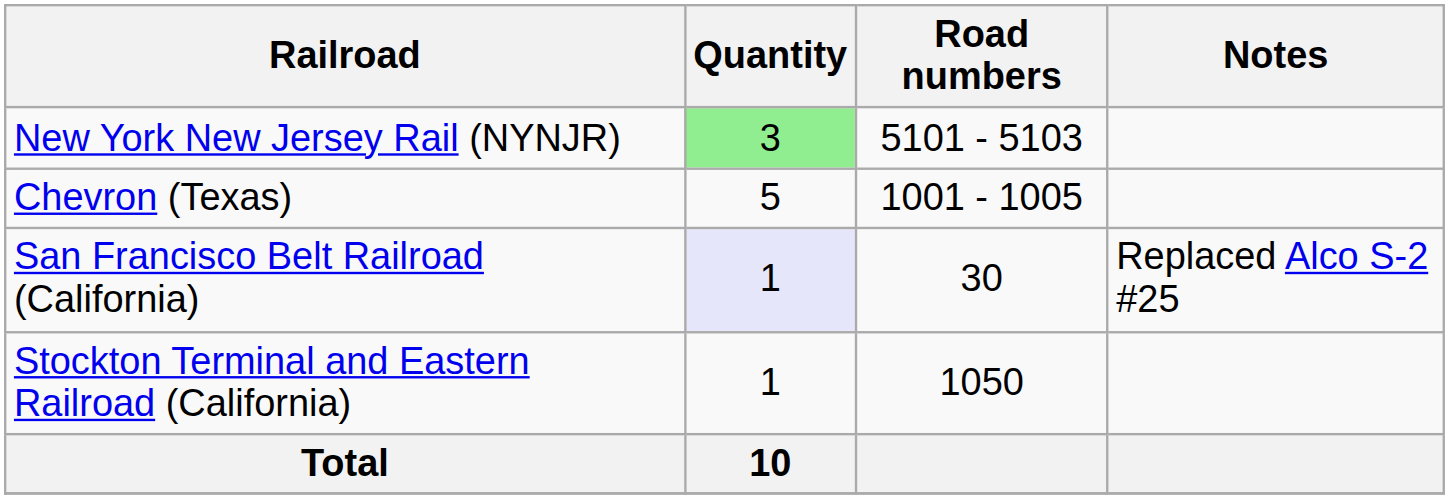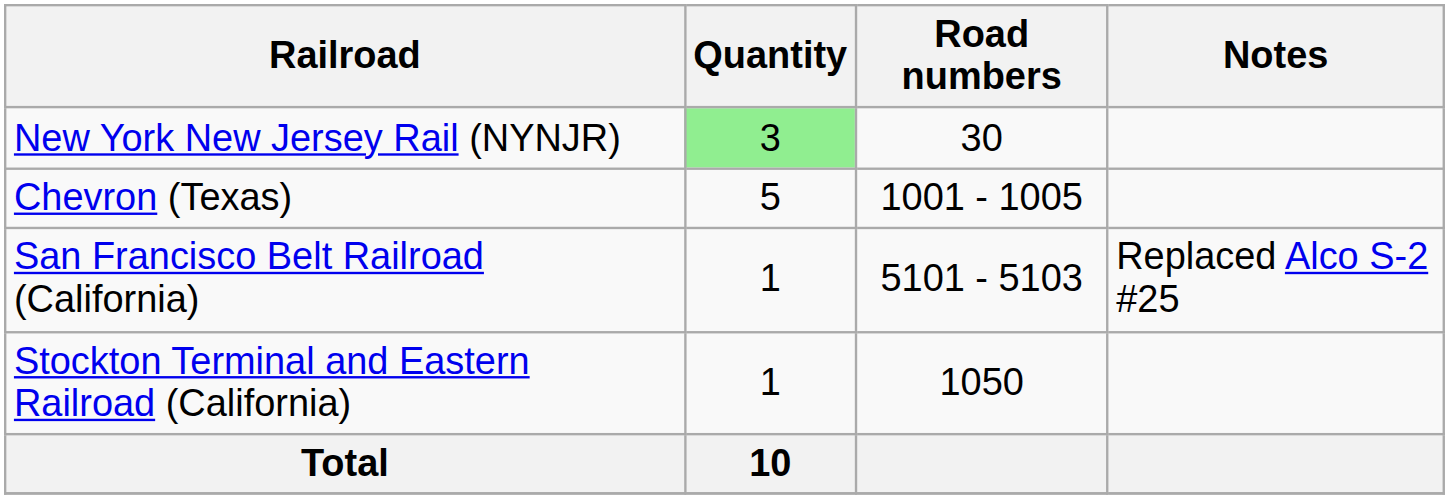(982, 137) 5101 - 5103 -> (982, 137) 30
(770, 278) lavender background -> (770, 278) no background
(982, 278) 30 -> (982, 278) 5101 - 5103
